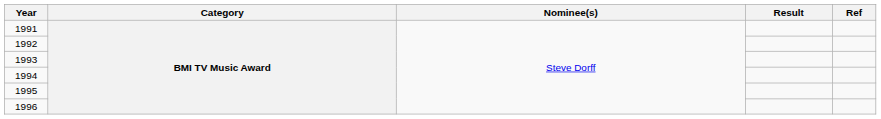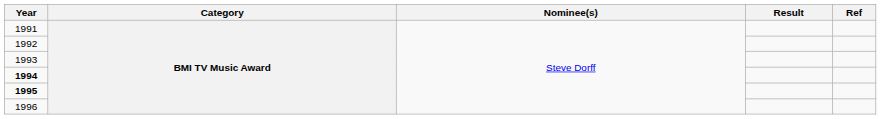(26, 75) normal -> (26, 75) bold
(26, 91) normal -> (26, 91) bold
